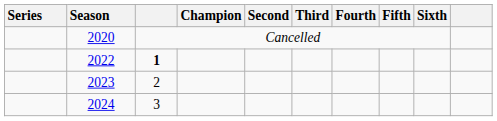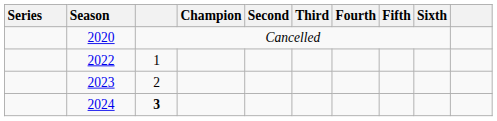(157, 60) bold -> (157, 60) normal
(157, 105) normal -> (157, 105) bold
